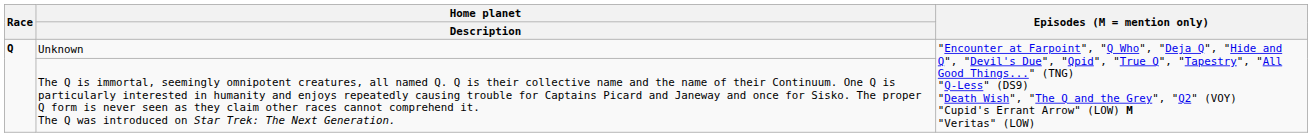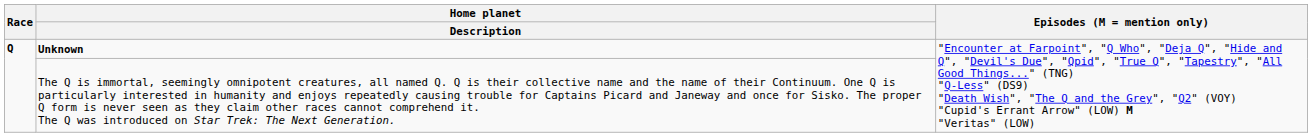(61, 49) normal -> (61, 49) bold
